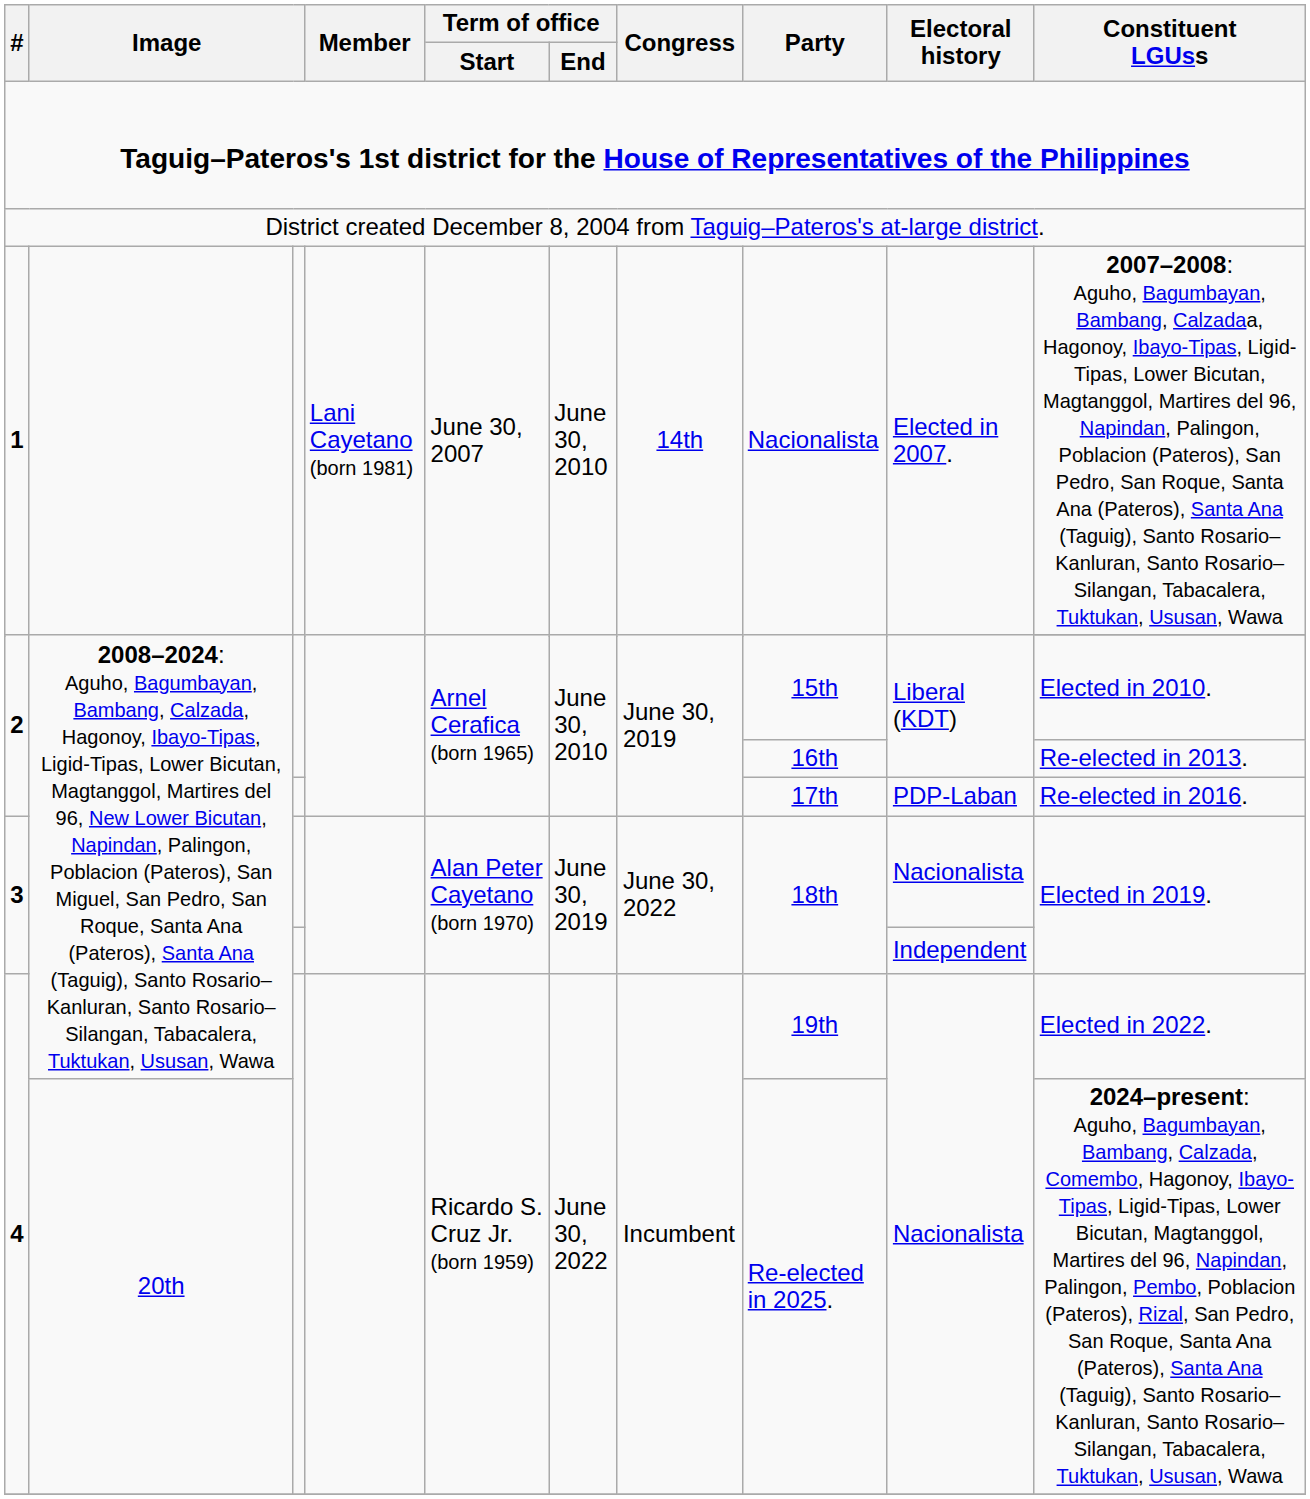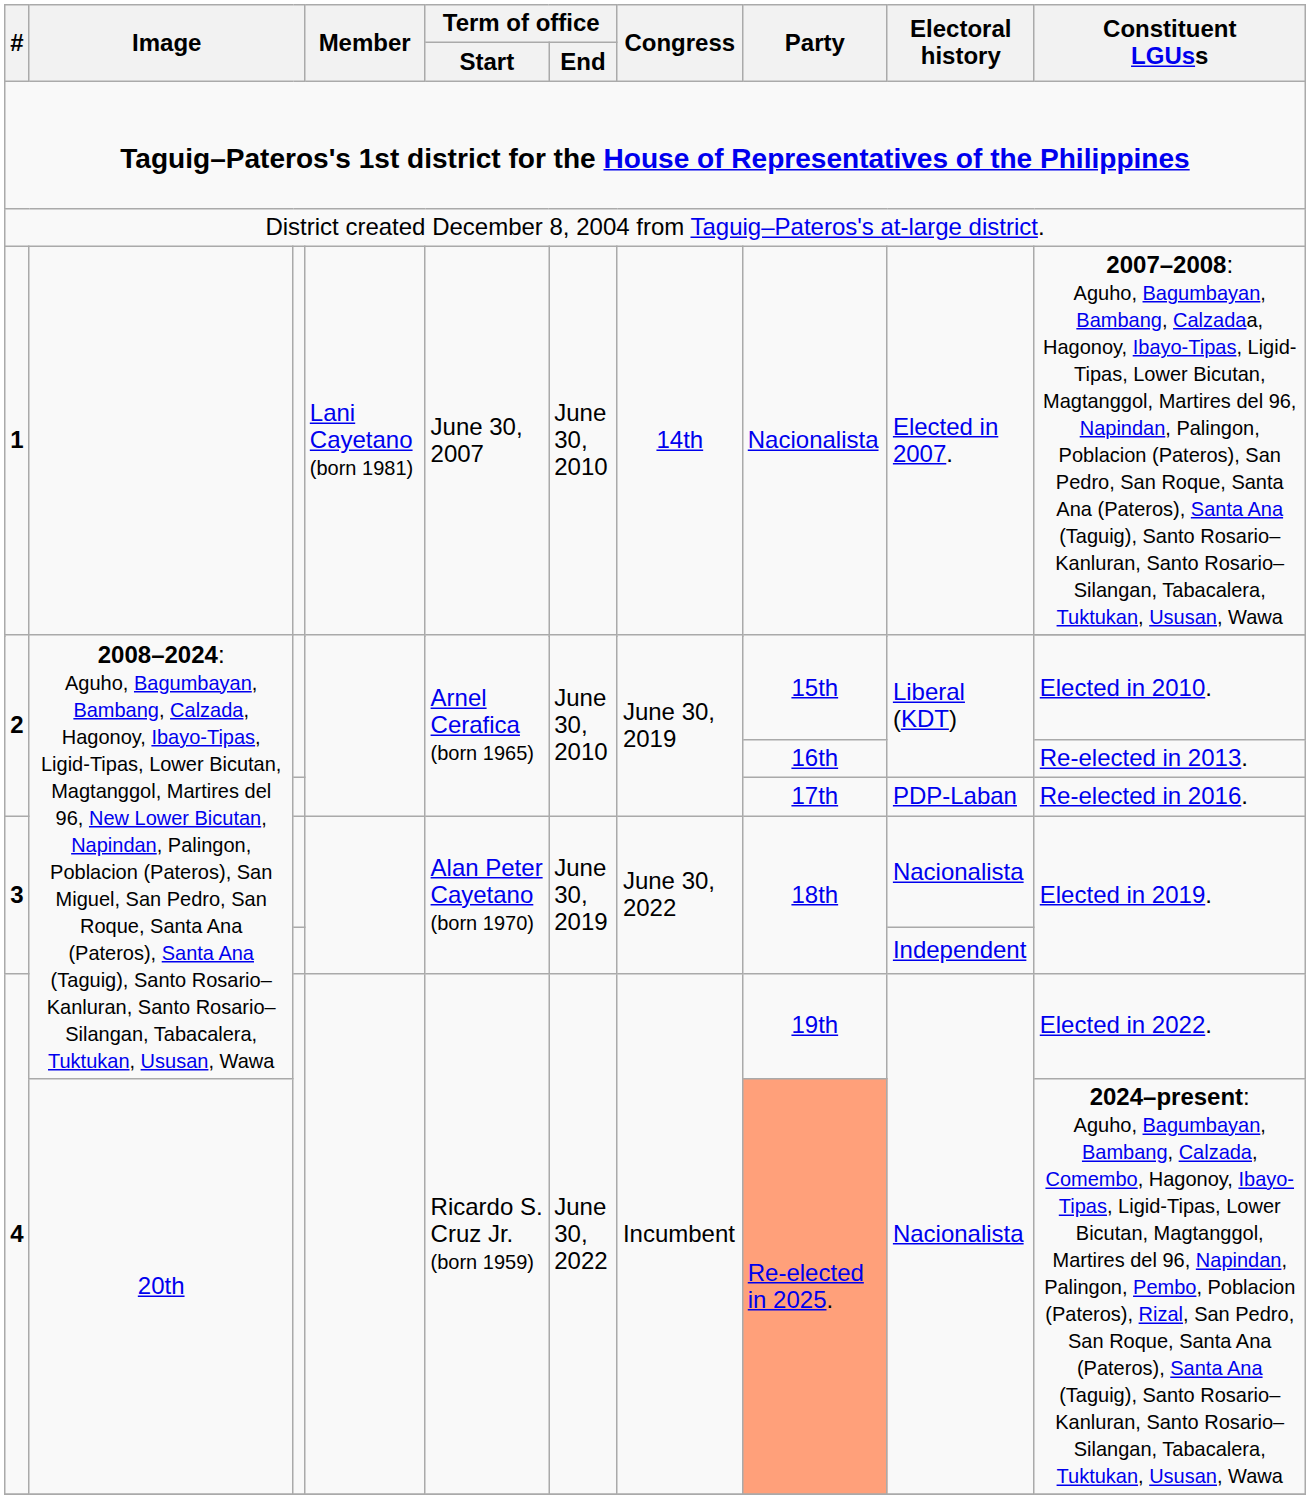(806, 1286) no background -> (806, 1286) lightsalmon background
